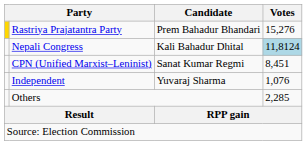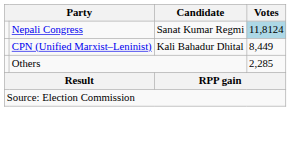- row: (67, 30)
(200, 47) Kali Bahadur Dhital -> (200, 30) Sanat Kumar Regmi
(200, 64) Sanat Kumar Regmi -> (200, 47) Kali Bahadur Dhital
(277, 64) 8,451 -> (261, 47) 8,449
- row: (38, 81)
